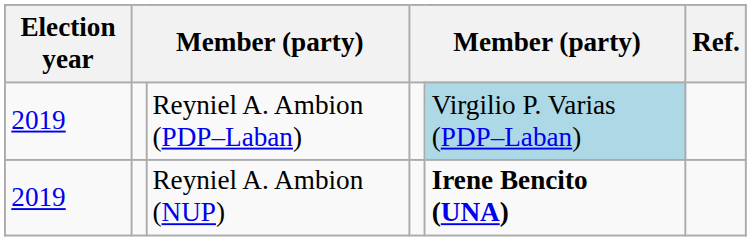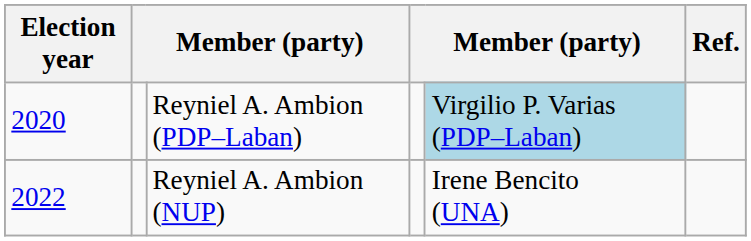(39, 120) 2019 -> (39, 120) 2020
(39, 197) 2019 -> (39, 197) 2022
(510, 197) bold -> (505, 197) normal
